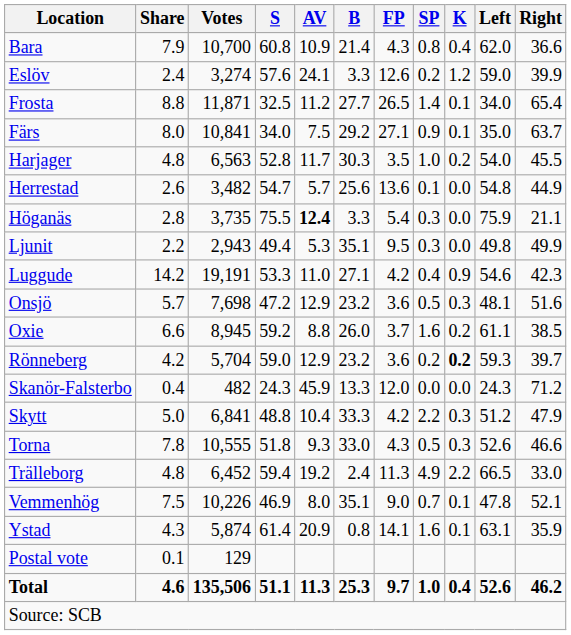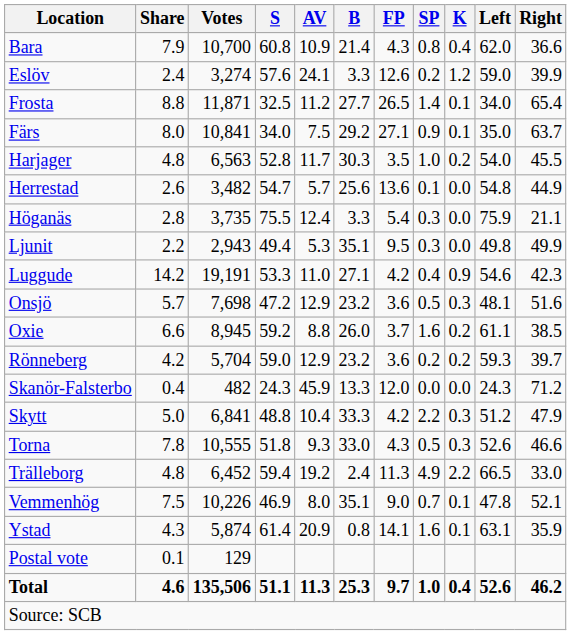(315, 217) bold -> (315, 217) normal
(460, 359) bold -> (460, 359) normal
